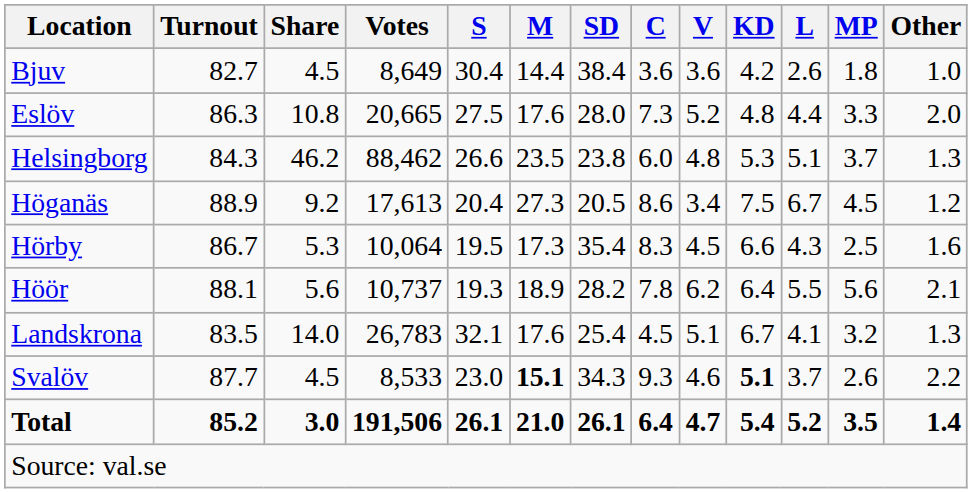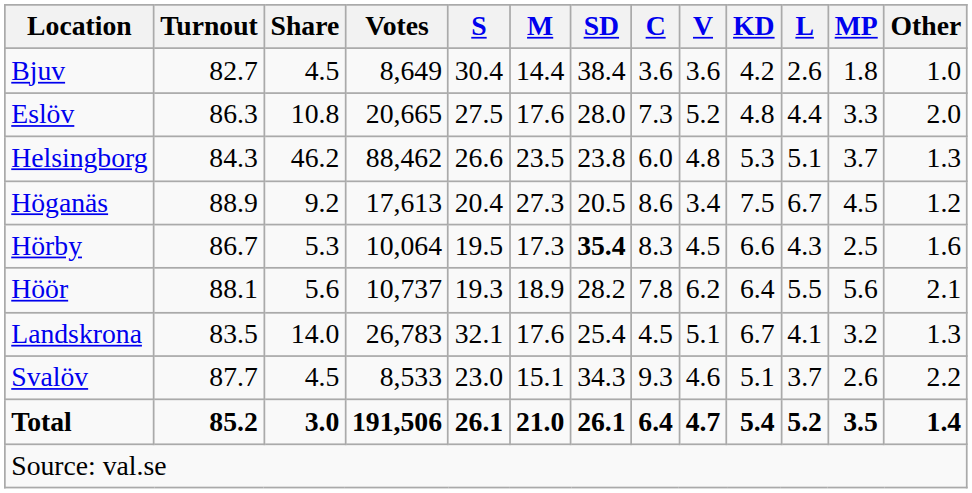(601, 245) normal -> (601, 245) bold
(540, 377) bold -> (540, 377) normal
(757, 377) bold -> (757, 377) normal
